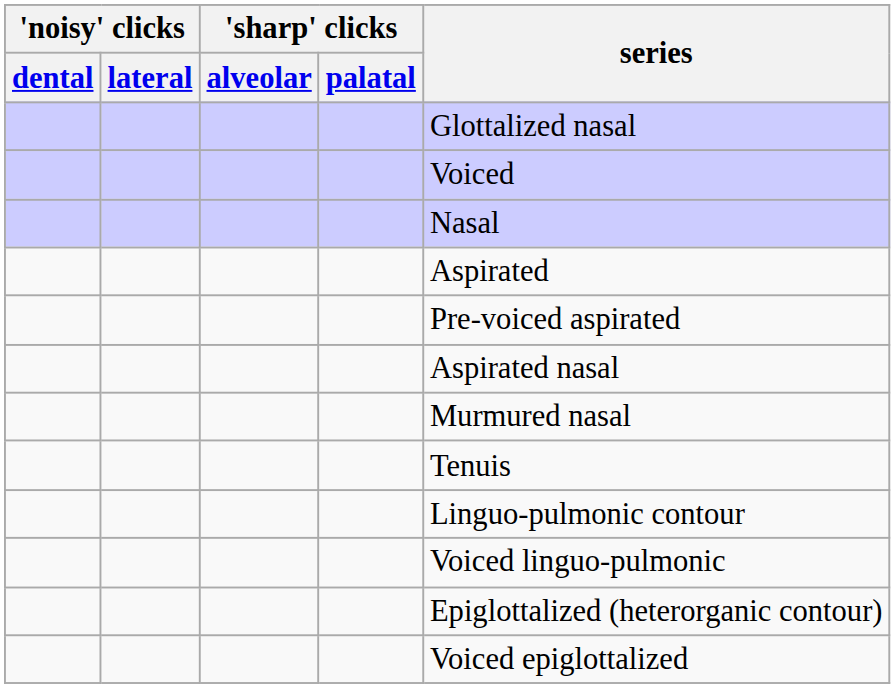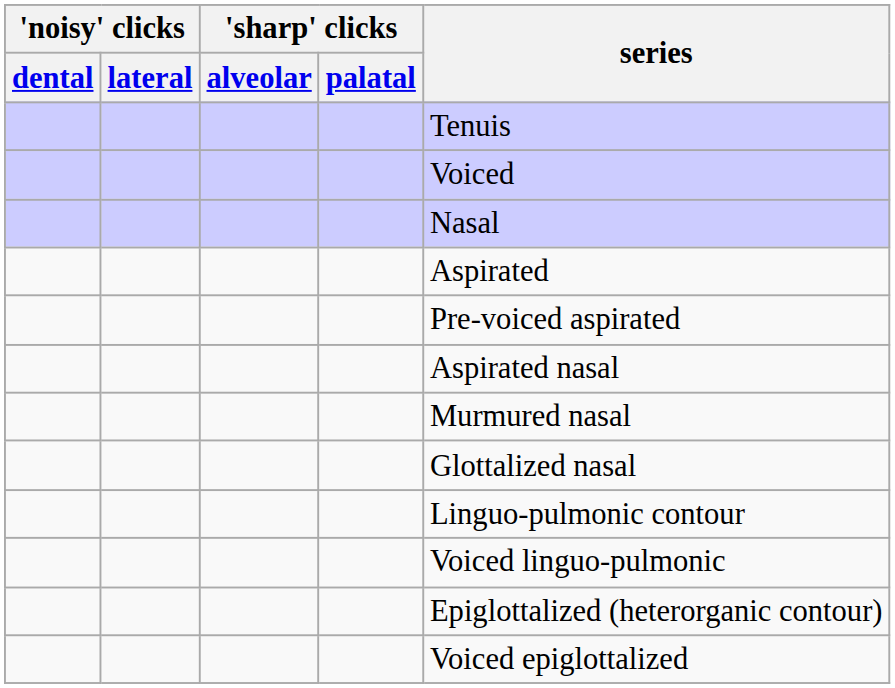(533, 125) Glottalized nasal -> (470, 125) Tenuis
(470, 464) Tenuis -> (533, 464) Glottalized nasal
